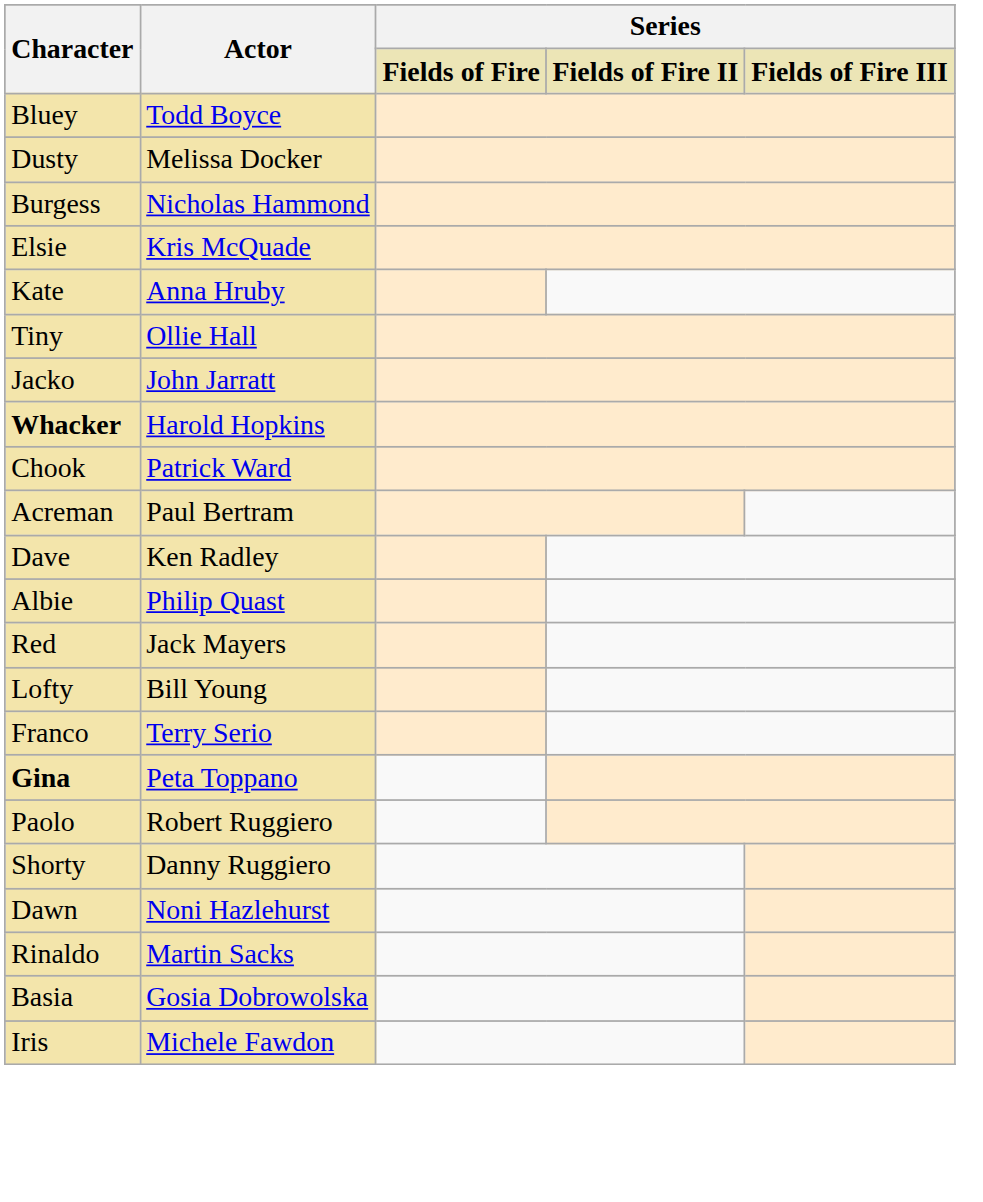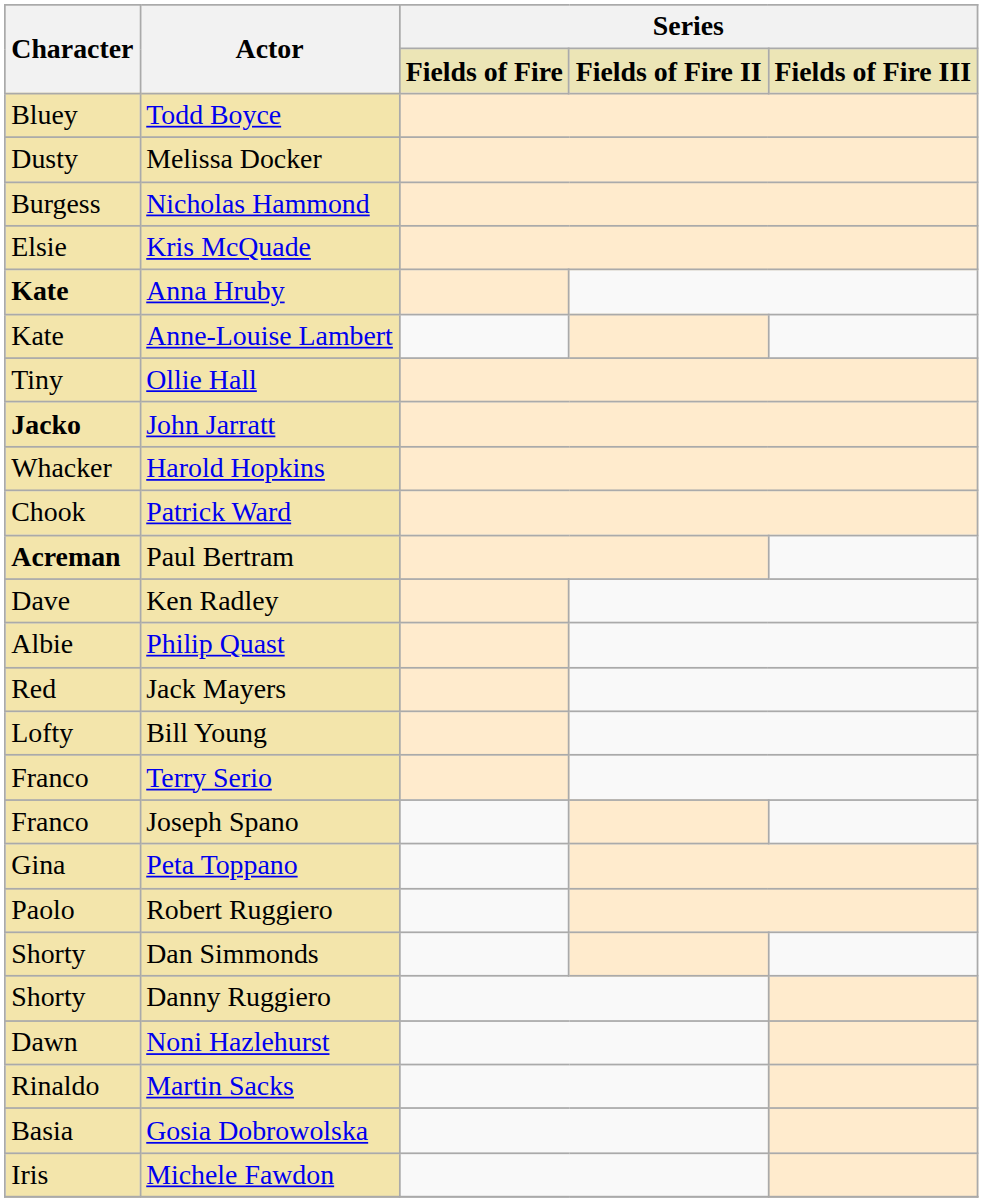(38, 291) normal -> (40, 291) bold
+ row: (270, 335)
(43, 379) normal -> (46, 423) bold
(66, 423) bold -> (62, 468) normal
(62, 512) normal -> (66, 556) bold
+ row: (222, 821)
(41, 777) bold -> (38, 865) normal
+ row: (232, 953)
